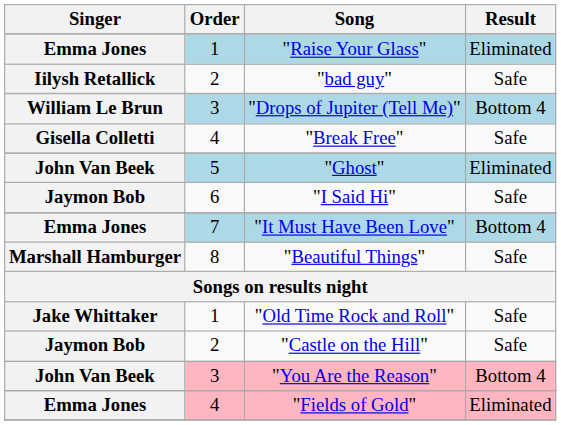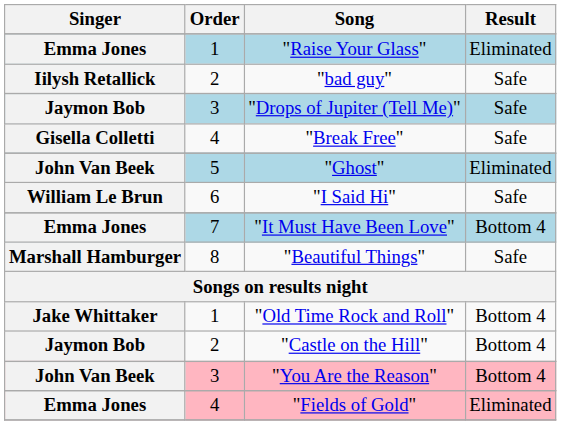(95, 108) William Le Brun -> (95, 108) Jaymon Bob
(510, 108) Bottom 4 -> (510, 108) Safe
(95, 197) Jaymon Bob -> (95, 197) William Le Brun
(510, 316) Safe -> (510, 316) Bottom 4
(510, 345) Safe -> (510, 345) Bottom 4
